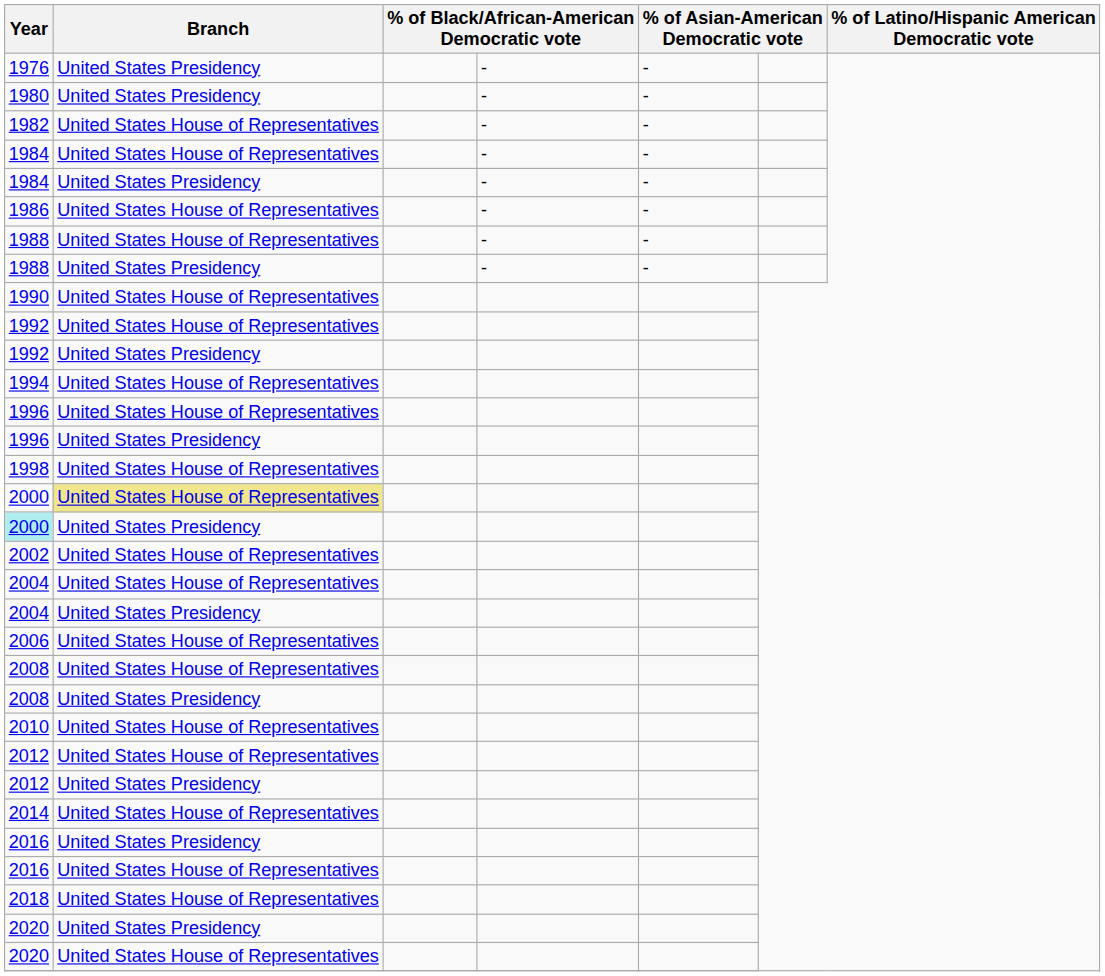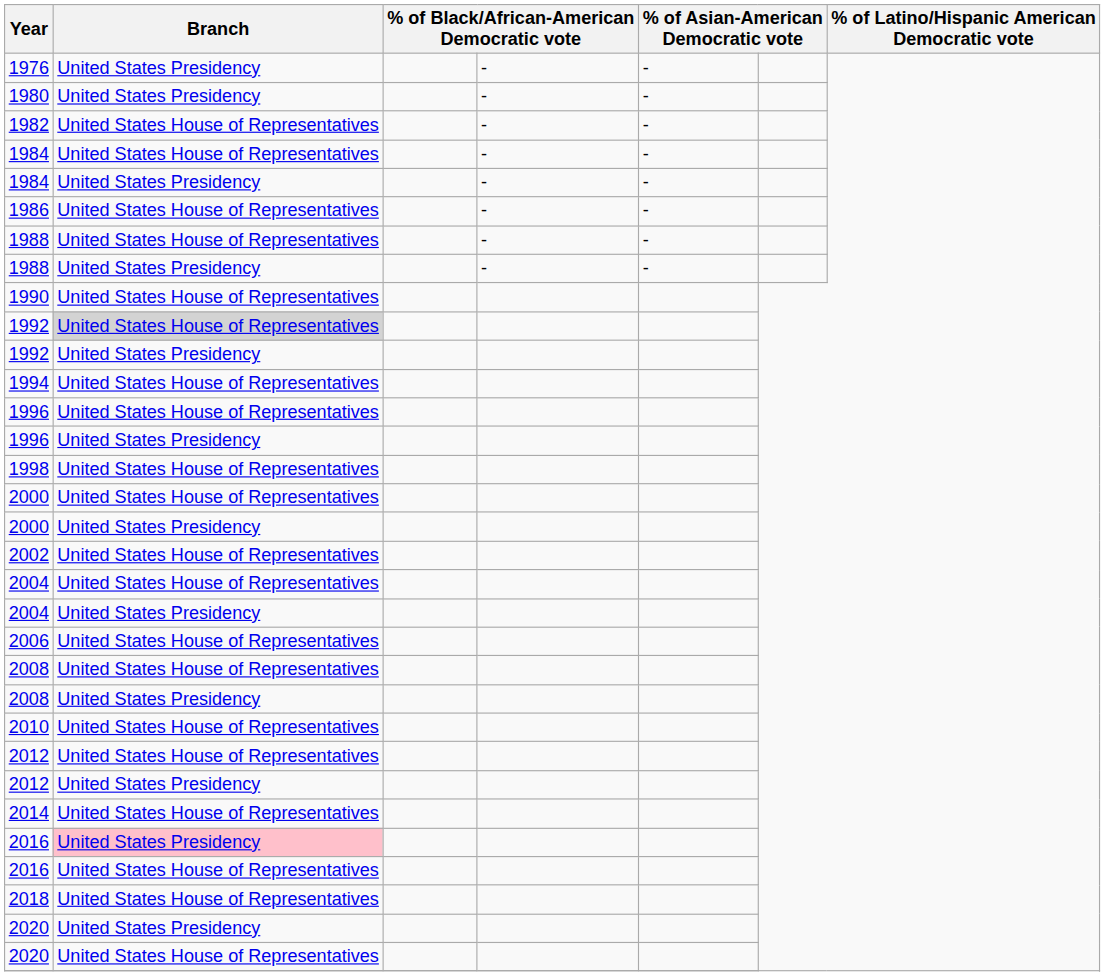(218, 325) no background -> (218, 325) lightgrey background
(218, 497) khaki background -> (218, 497) no background
(29, 526) paleturquoise background -> (29, 526) no background
(159, 842) no background -> (159, 842) pink background
